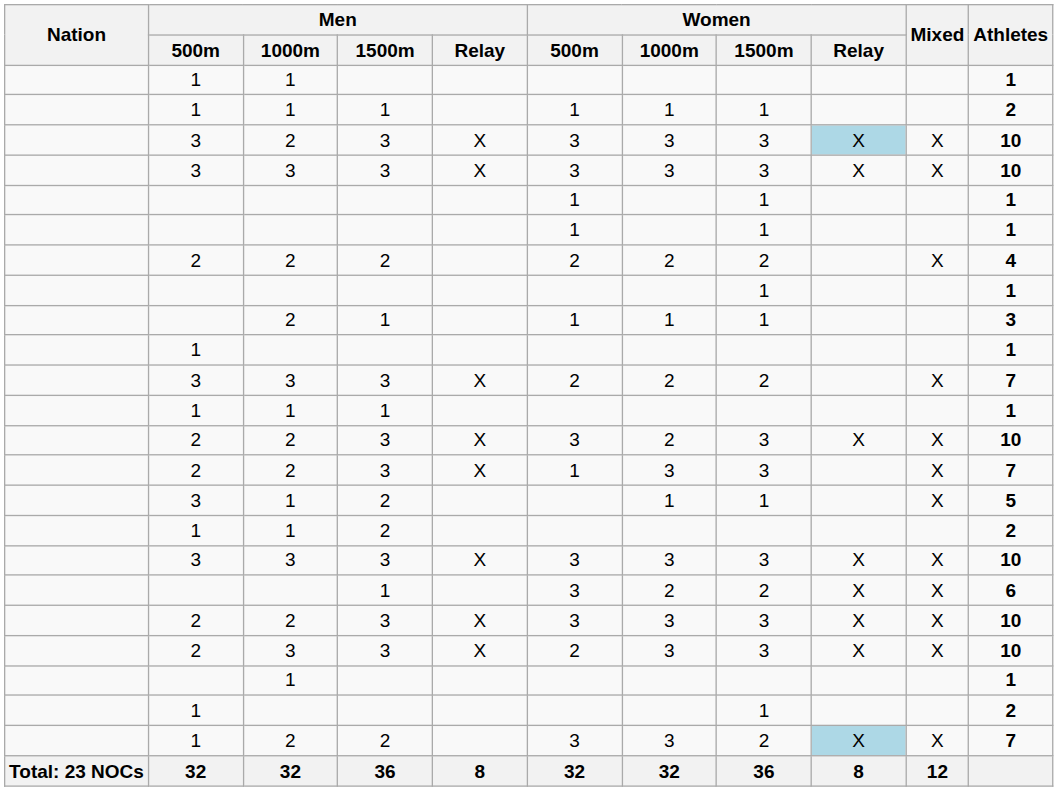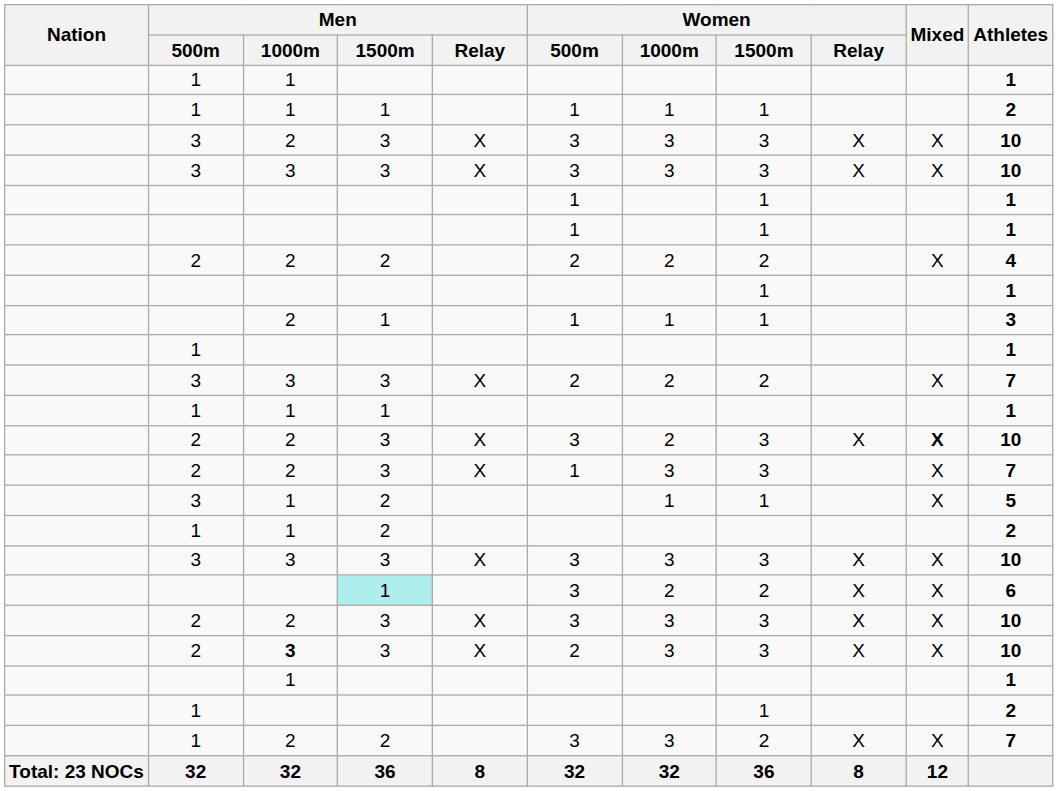(859, 140) lightblue background -> (859, 140) no background
(937, 440) normal -> (937, 440) bold
(385, 591) no background -> (385, 591) paleturquoise background
(290, 651) normal -> (290, 651) bold
(859, 741) lightblue background -> (859, 741) no background
